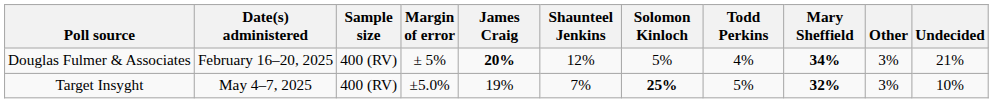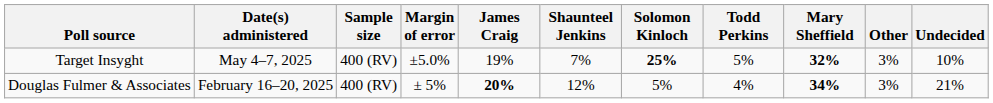rows swapped: (99, 85) <-> (99, 60)
